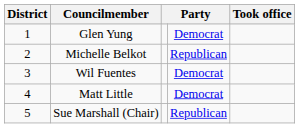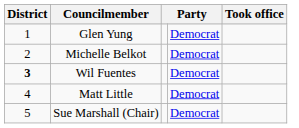(199, 53) Republican -> (195, 53) Democrat
(27, 73) normal -> (27, 73) bold
(199, 113) Republican -> (195, 113) Democrat
